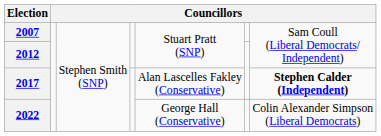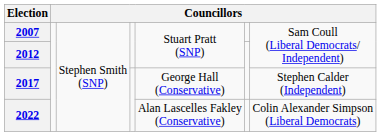(190, 83) Alan Lascelles Fakley (Conservative) -> (190, 83) George Hall (Conservative)
(313, 83) bold -> (313, 83) normal
(190, 115) George Hall (Conservative) -> (190, 115) Alan Lascelles Fakley (Conservative)
